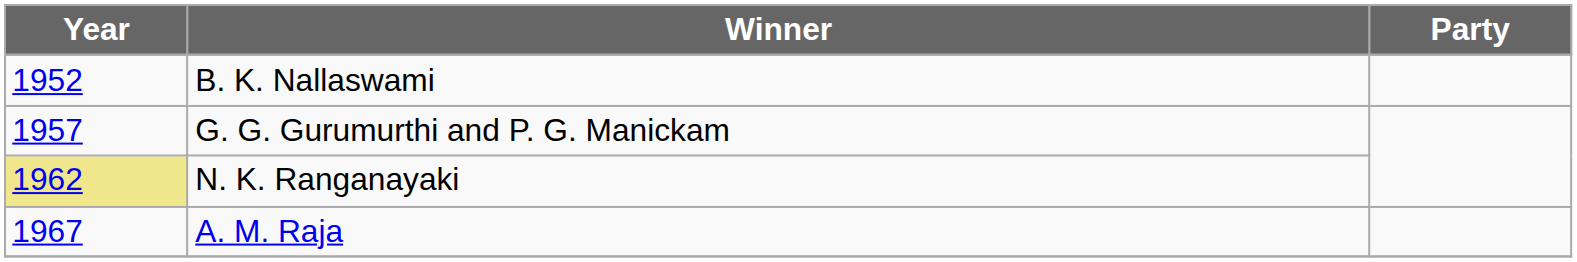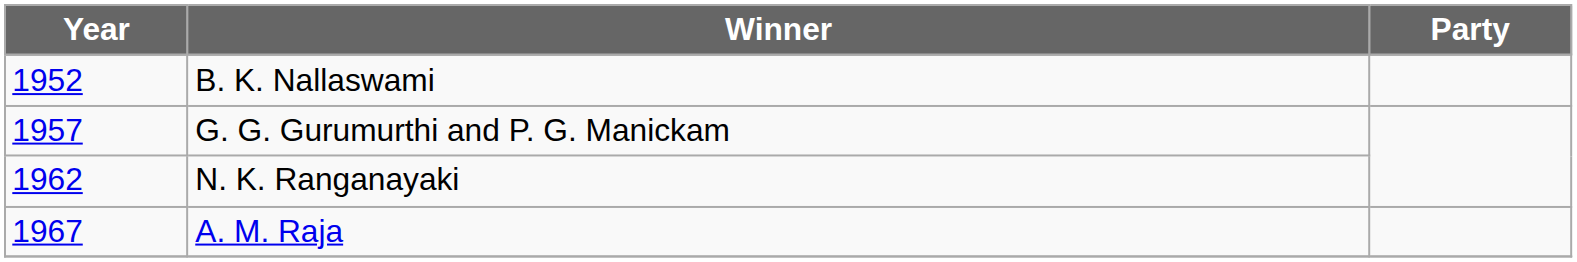(48, 180) khaki background -> (48, 180) no background
